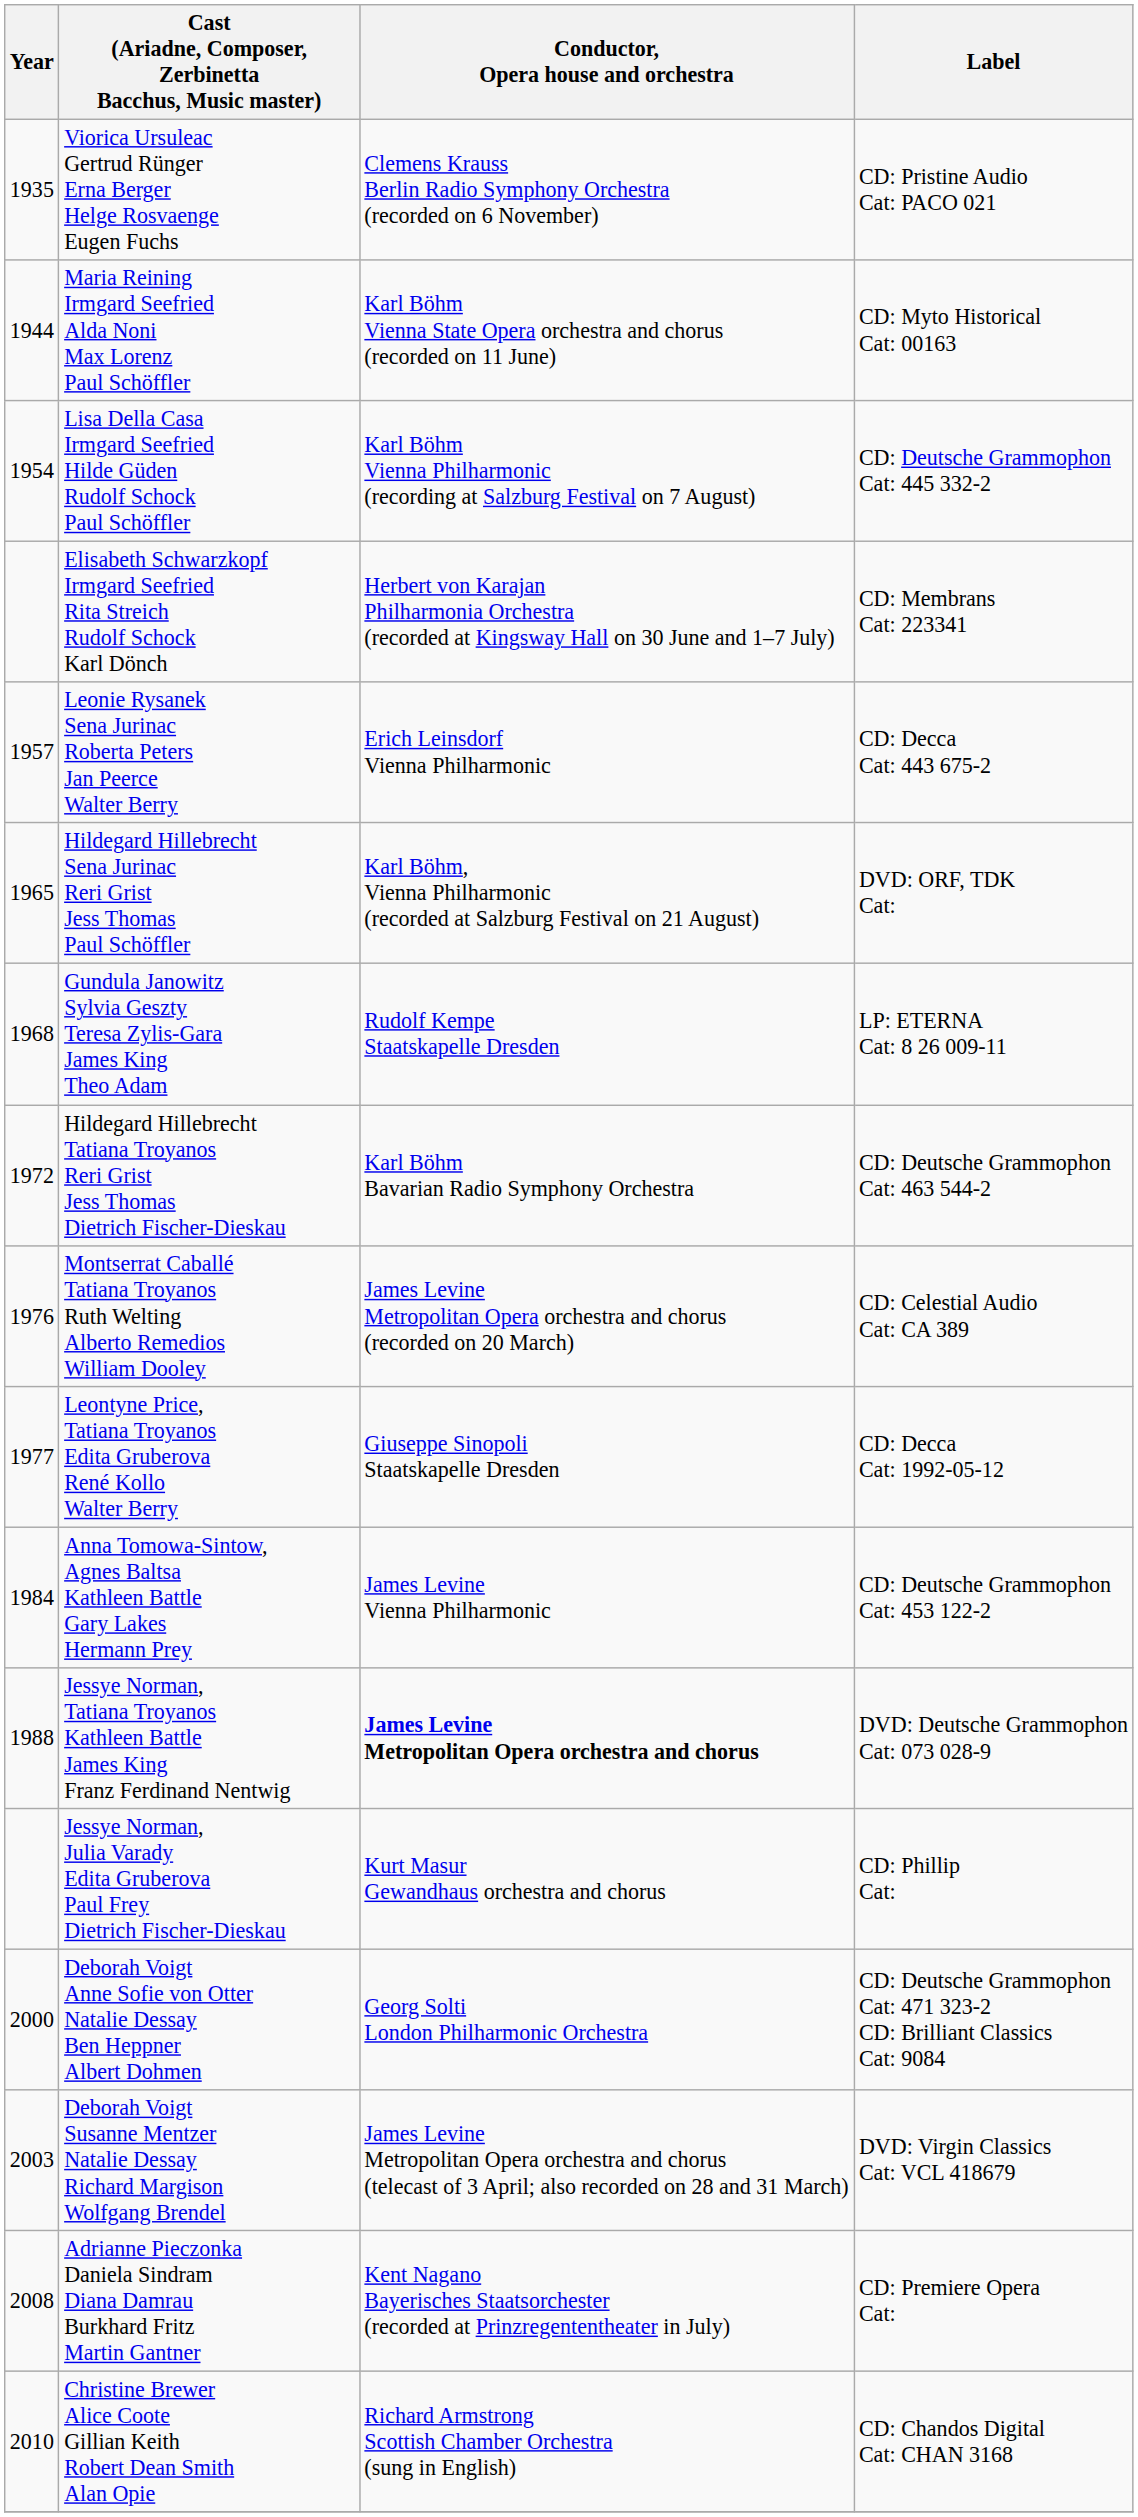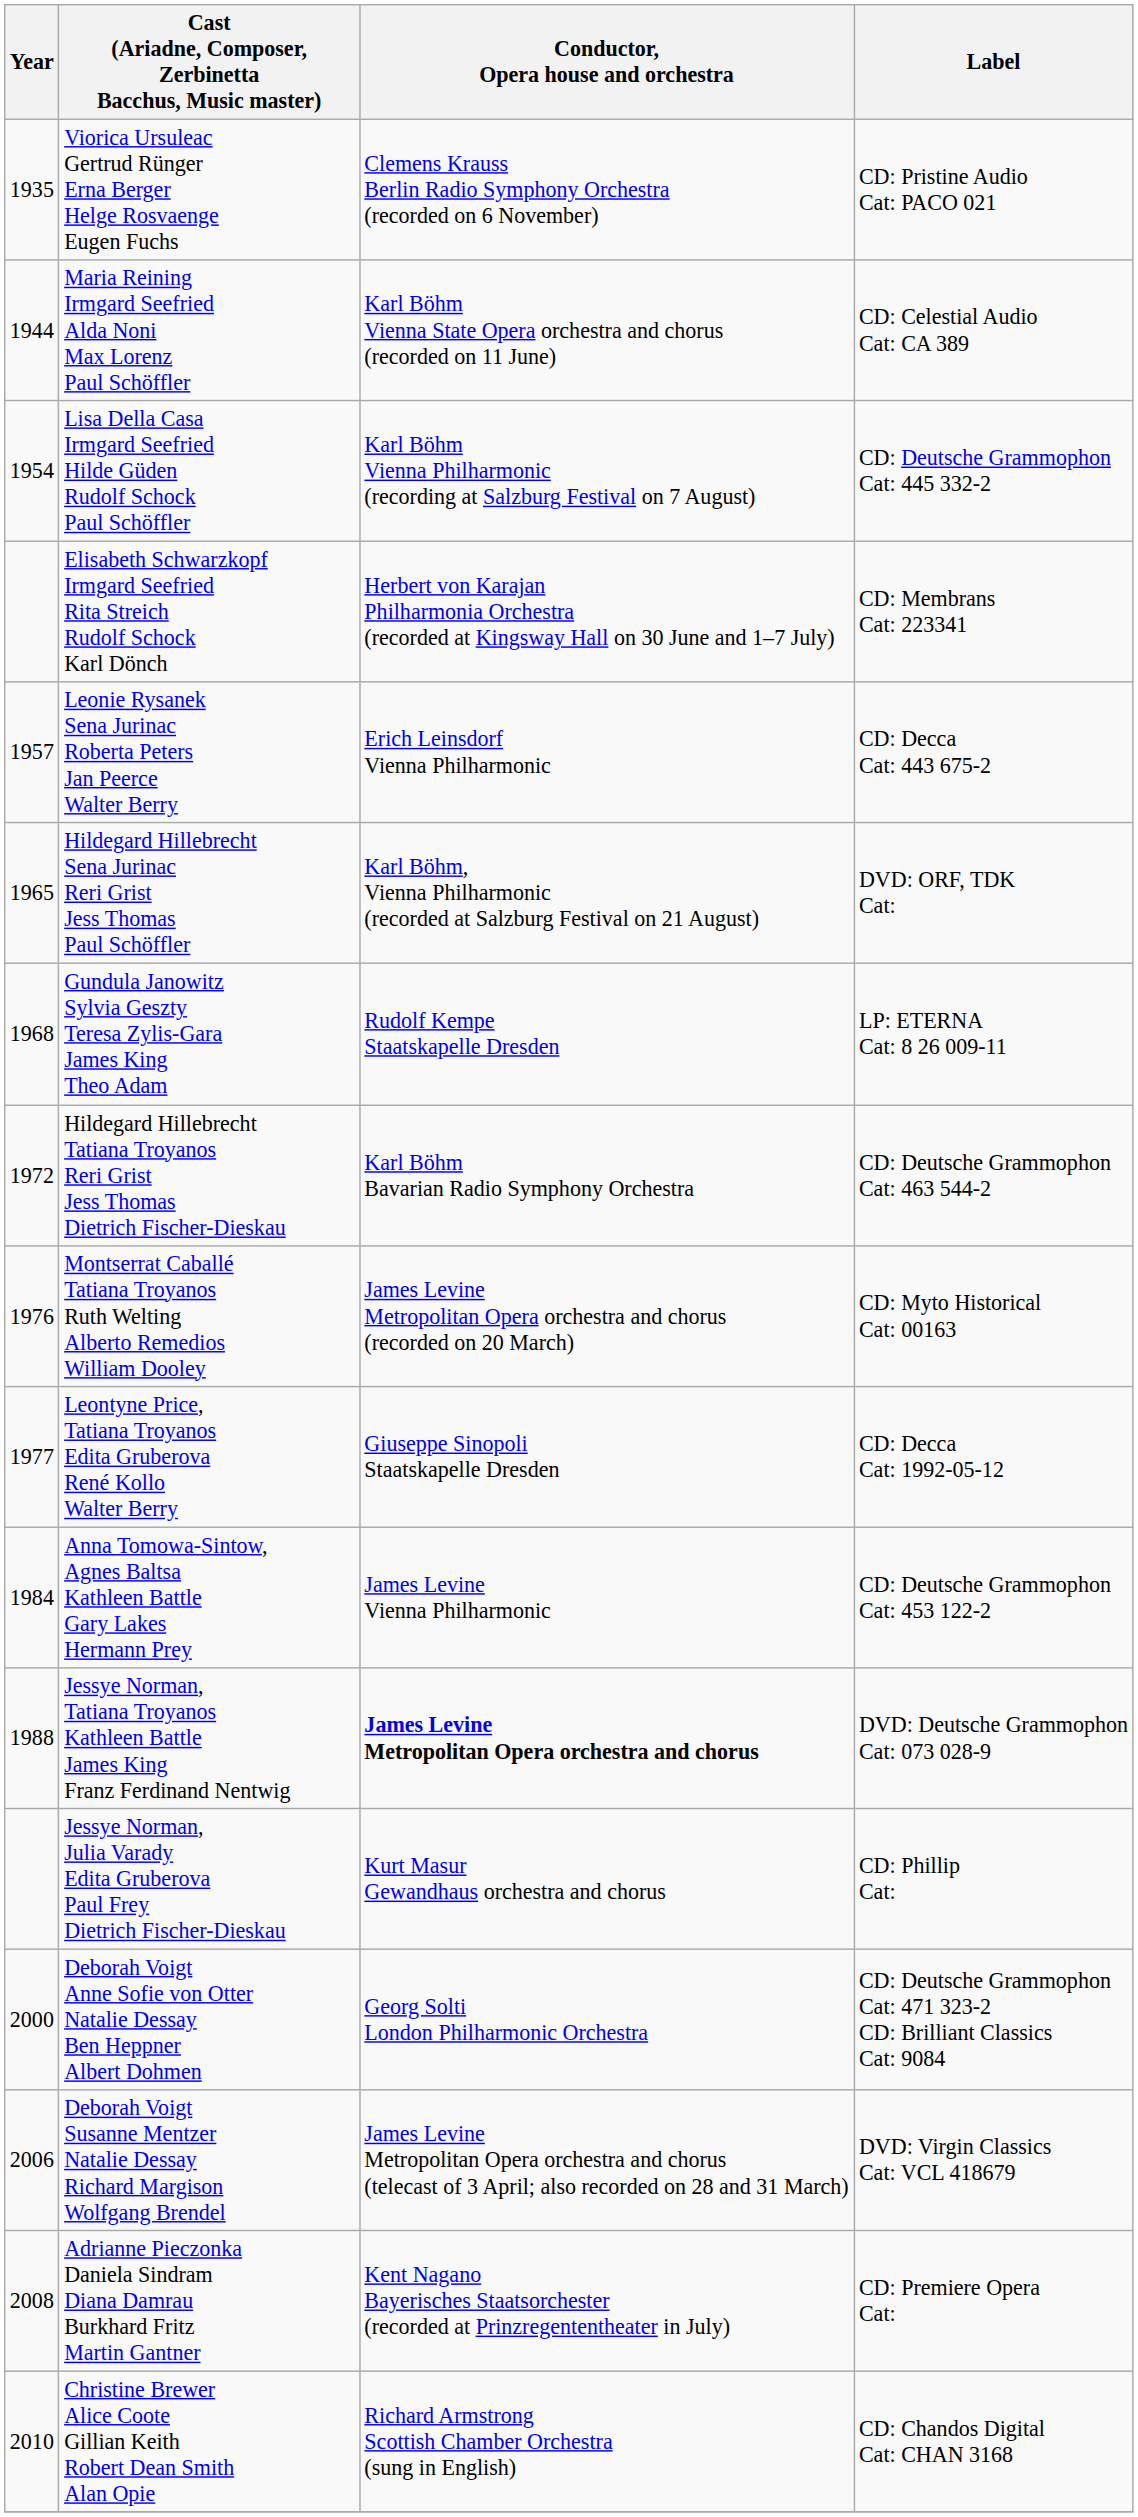(950, 330) CD: Myto Historical Cat: 00163 -> (948, 330) CD: Celestial Audio Cat: CA 389
(948, 1315) CD: Celestial Audio Cat: CA 389 -> (950, 1315) CD: Myto Historical Cat: 00163
(32, 2160) 2003 -> (32, 2160) 2006
